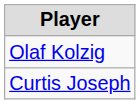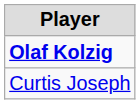(57, 51) normal -> (61, 51) bold
